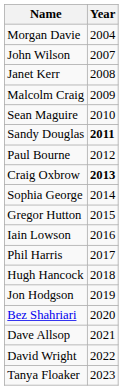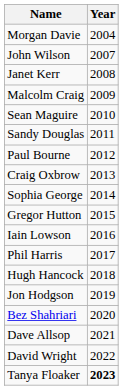(102, 134) bold -> (102, 134) normal
(103, 174) bold -> (103, 174) normal
(103, 375) normal -> (103, 375) bold
